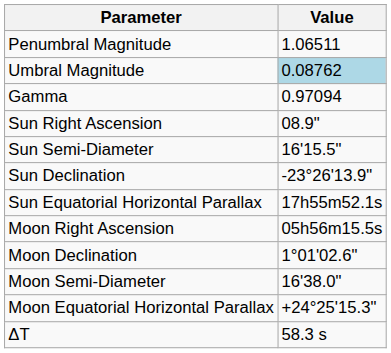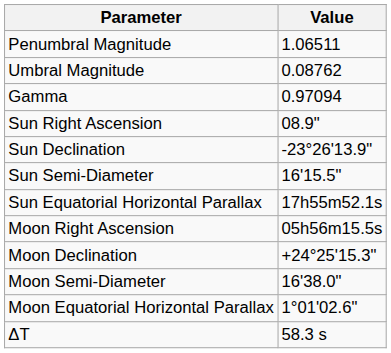(312, 70) lightblue background -> (312, 70) no background
rows swapped: (67, 176) <-> (81, 149)
(319, 255) 1°01'02.6" -> (329, 255) +24°25'15.3"
(329, 307) +24°25'15.3" -> (319, 307) 1°01'02.6"
